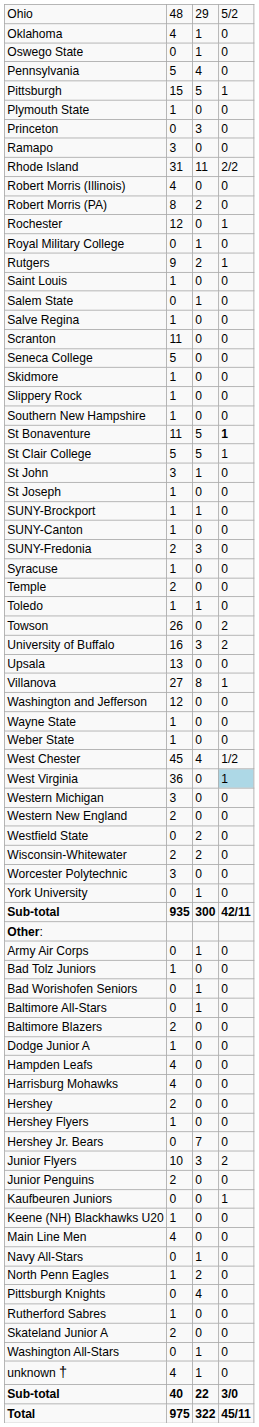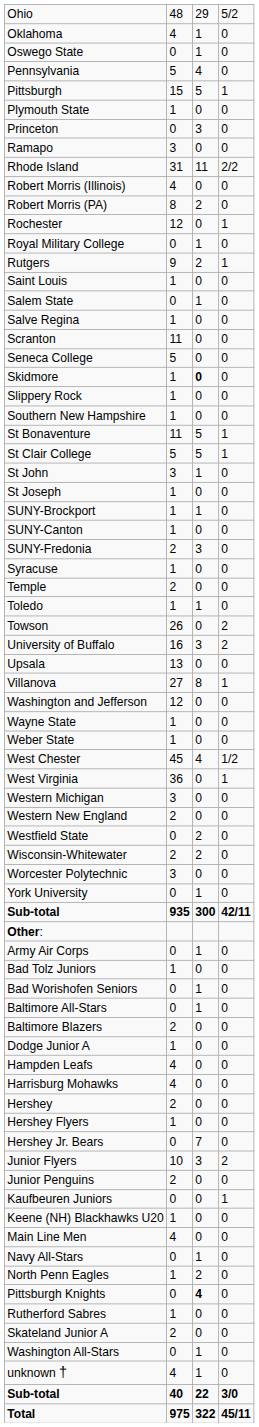(199, 377) normal -> (199, 377) bold
(225, 435) bold -> (225, 435) normal
(225, 779) lightblue background -> (225, 779) no background
(199, 1295) normal -> (199, 1295) bold
